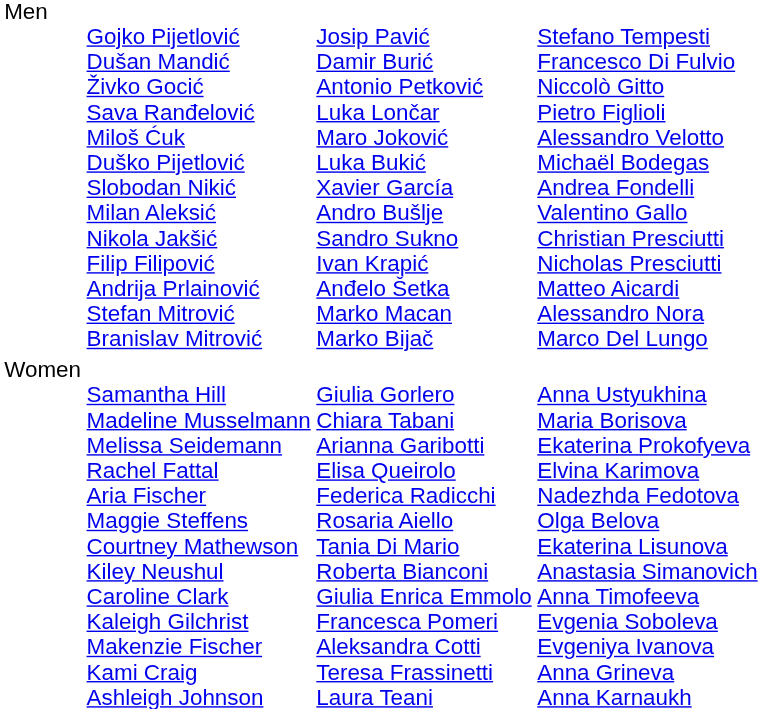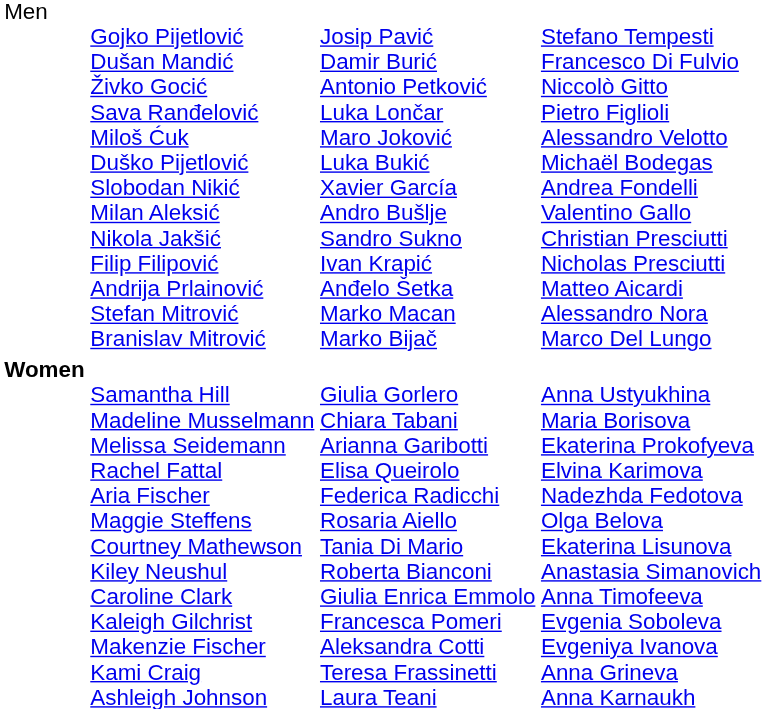(43, 370) normal -> (44, 369) bold
